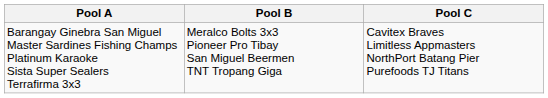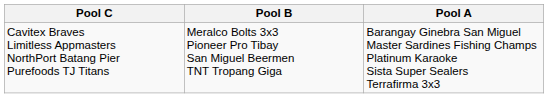columns swapped: (94, 13) <-> (454, 13)
